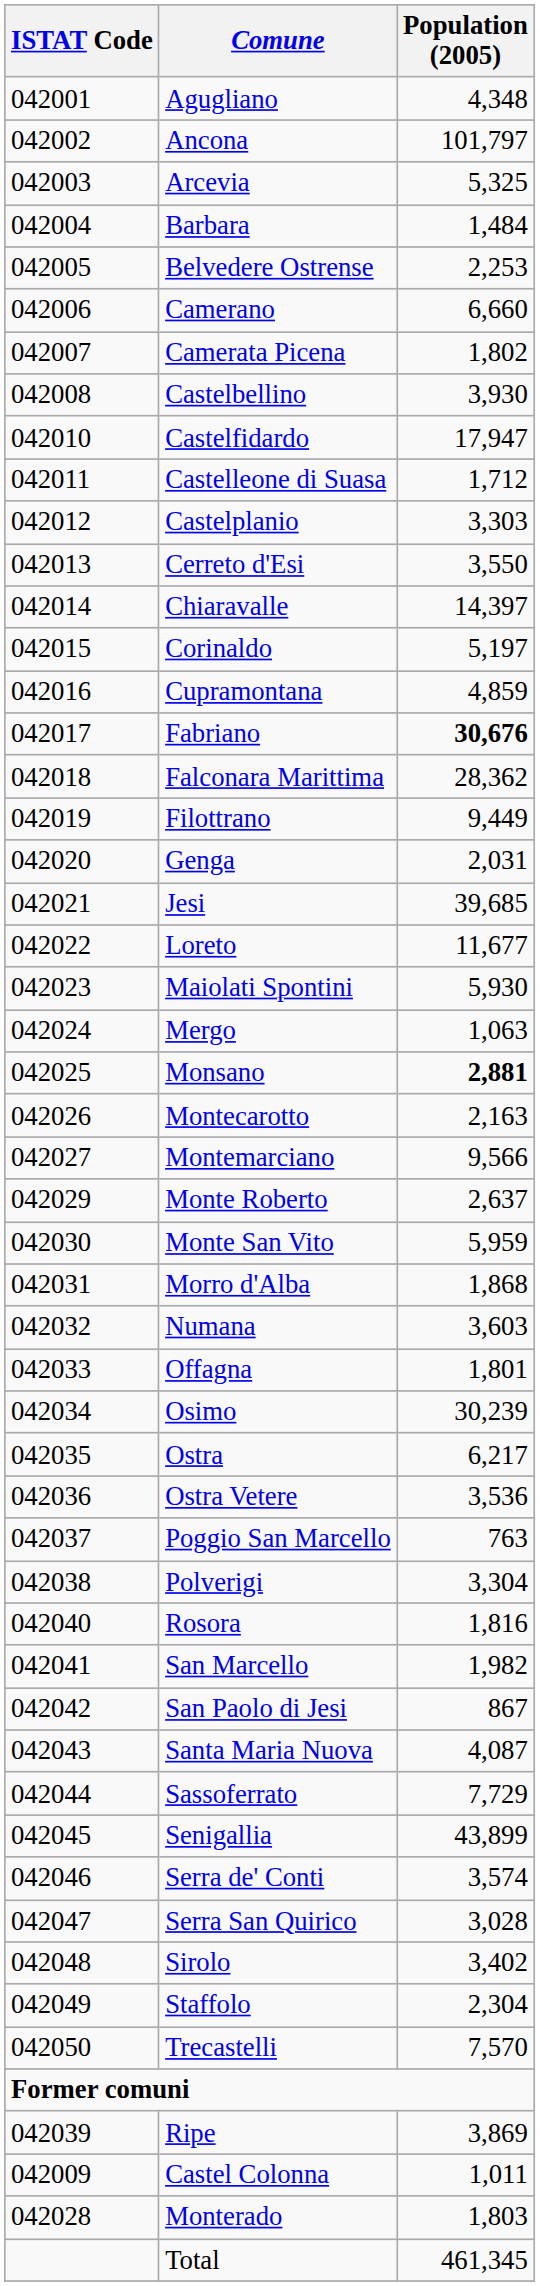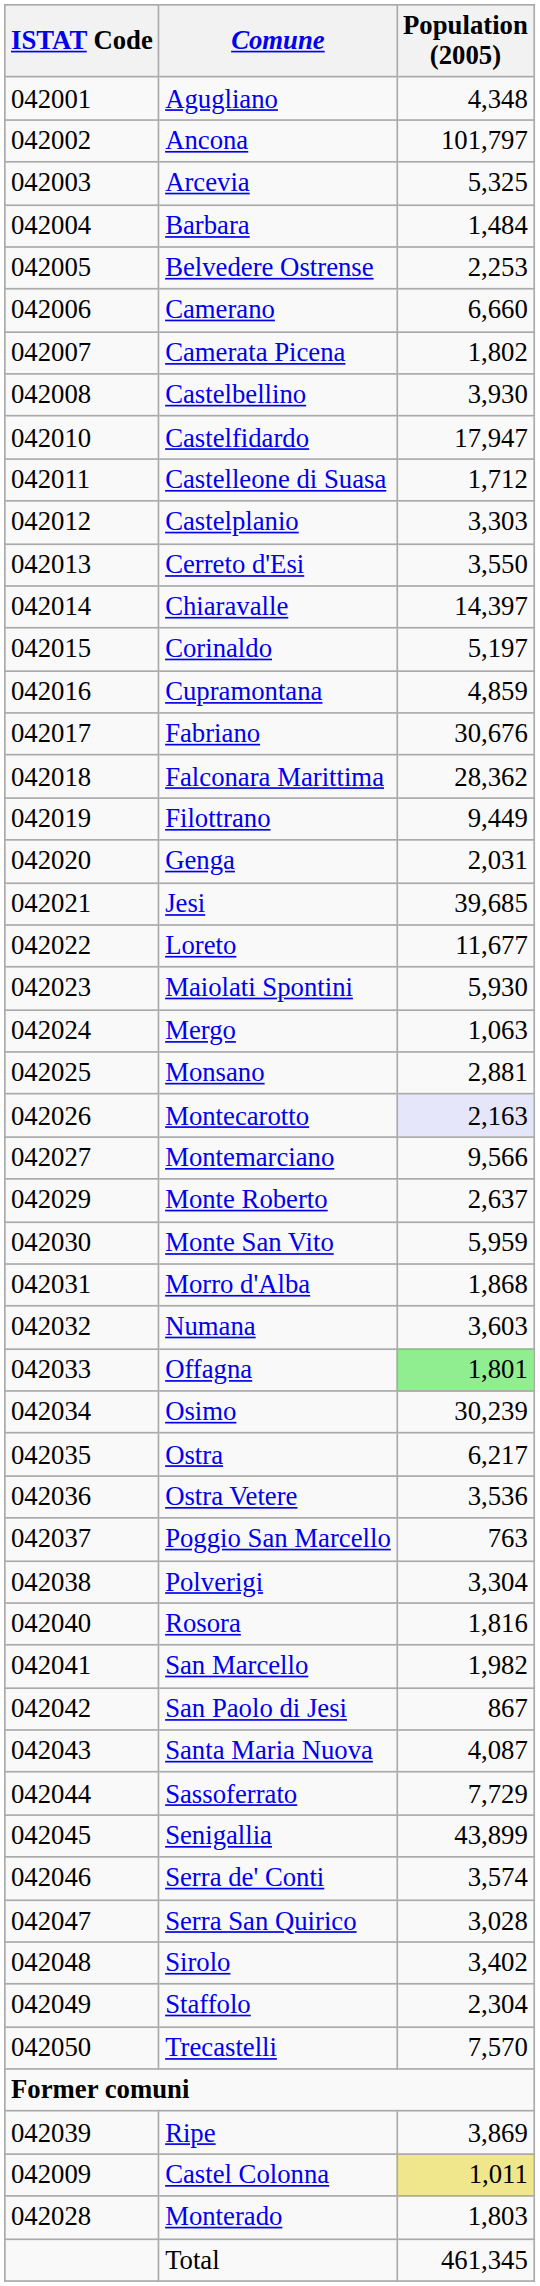(491, 733) bold -> (491, 733) normal
(498, 1072) bold -> (498, 1072) normal
(498, 1115) no background -> (498, 1115) lavender background
(498, 1369) no background -> (498, 1369) lightgreen background
(498, 2174) no background -> (498, 2174) khaki background
